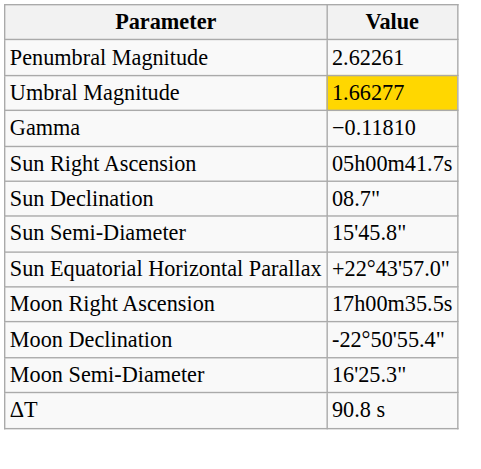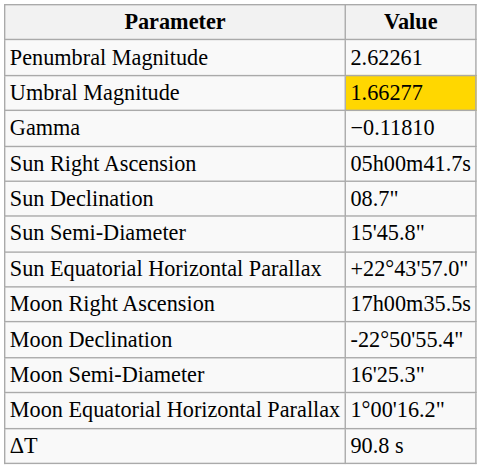+ row: (175, 410)
